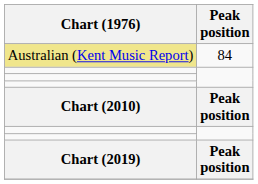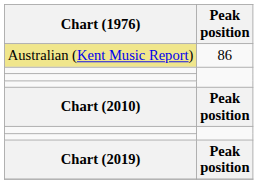(225, 55) 84 -> (225, 55) 86
